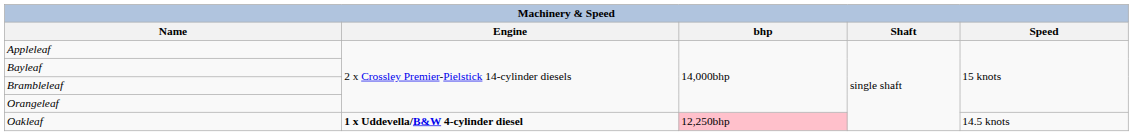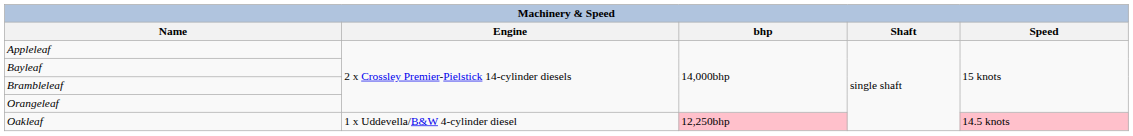(434, 121) bold -> (430, 121) normal
(986, 121) no background -> (986, 121) pink background
